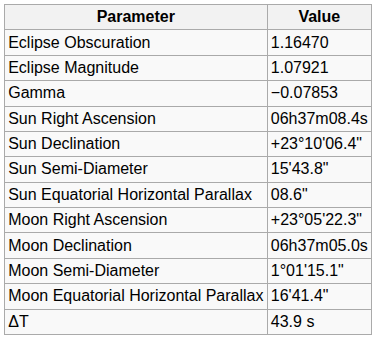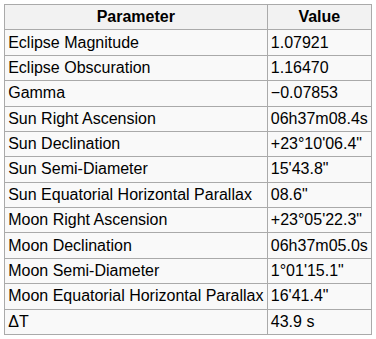rows swapped: (74, 67) <-> (79, 42)
